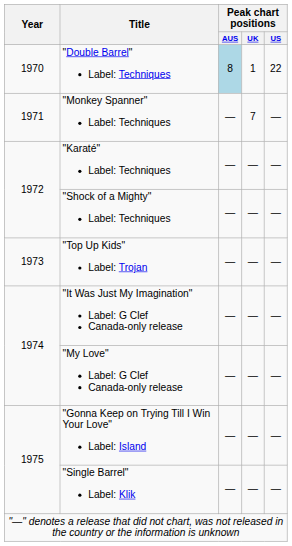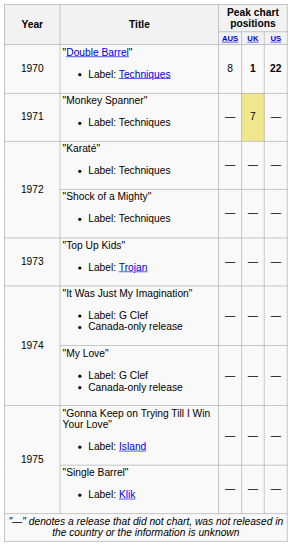(230, 69) lightblue background -> (230, 69) no background
(253, 69) normal -> (253, 69) bold
(276, 69) normal -> (276, 69) bold
(253, 117) no background -> (253, 117) khaki background
